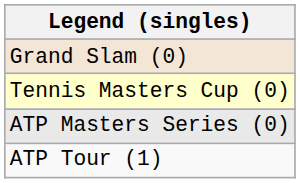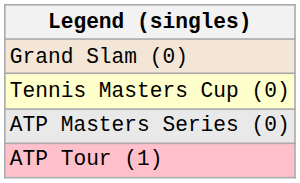(86, 160) no background -> (86, 160) pink background
